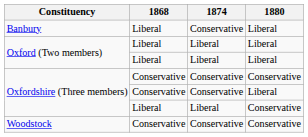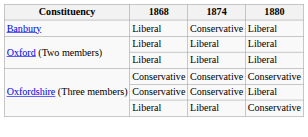- row: (29, 124)
